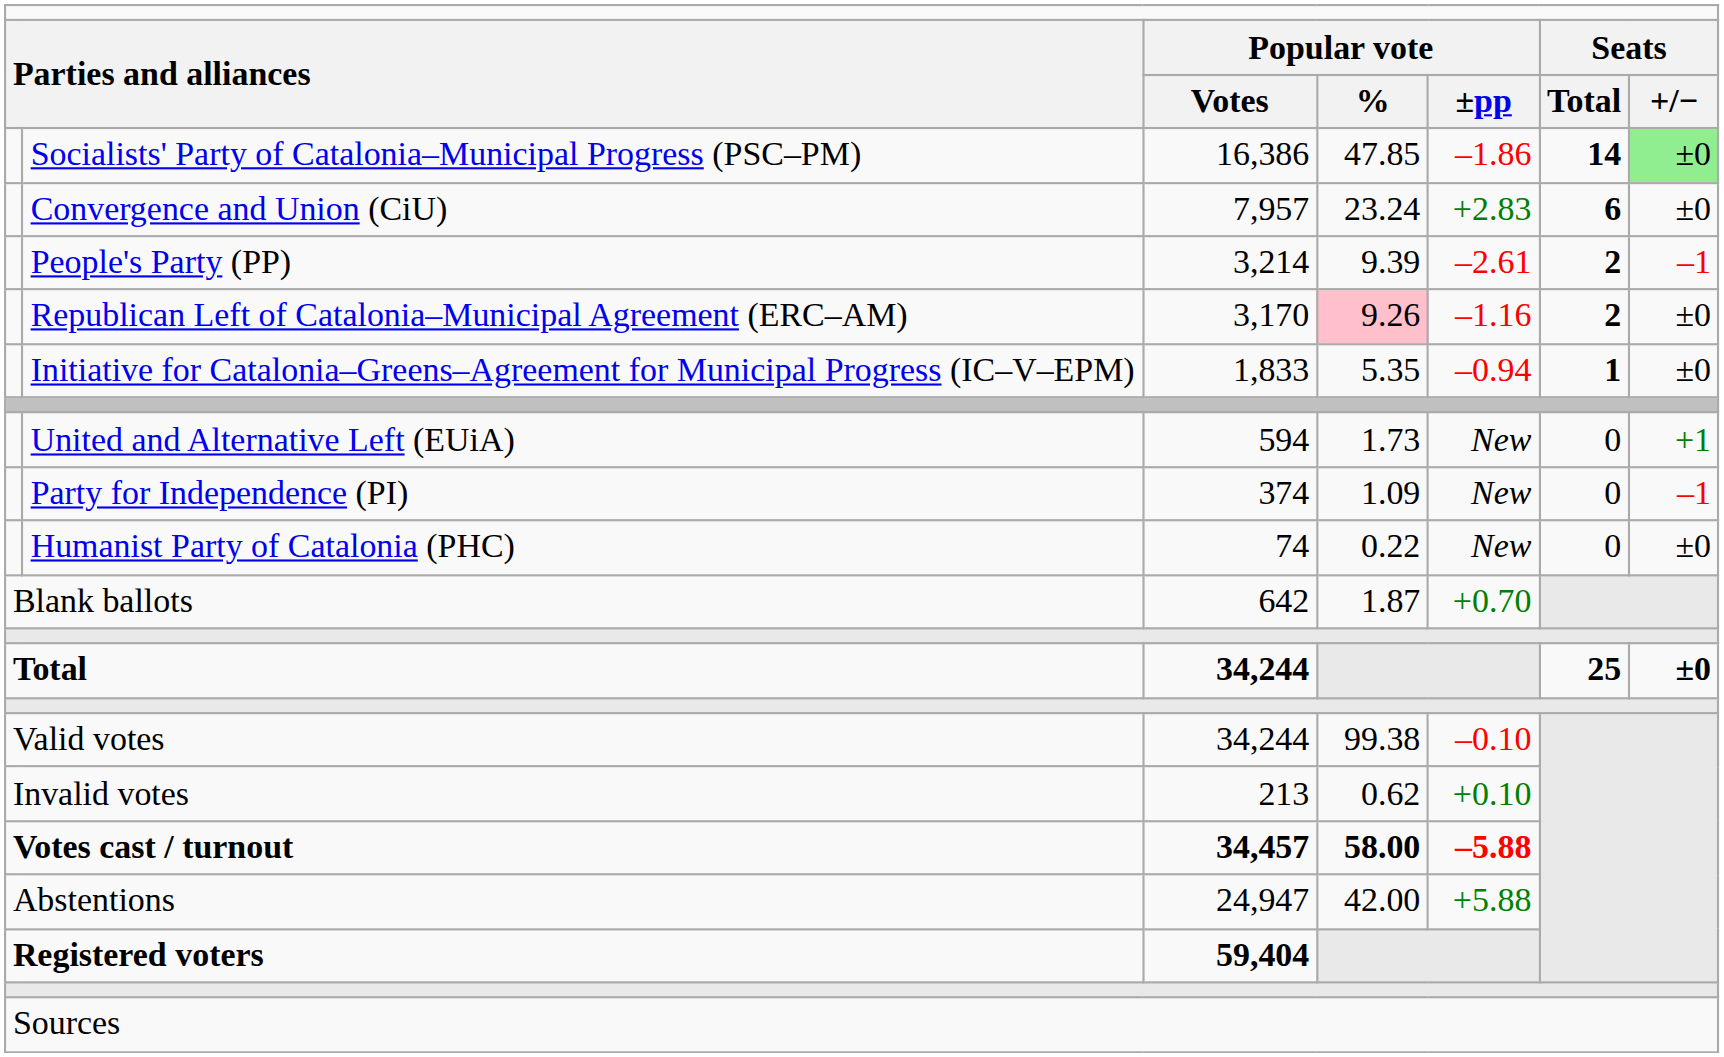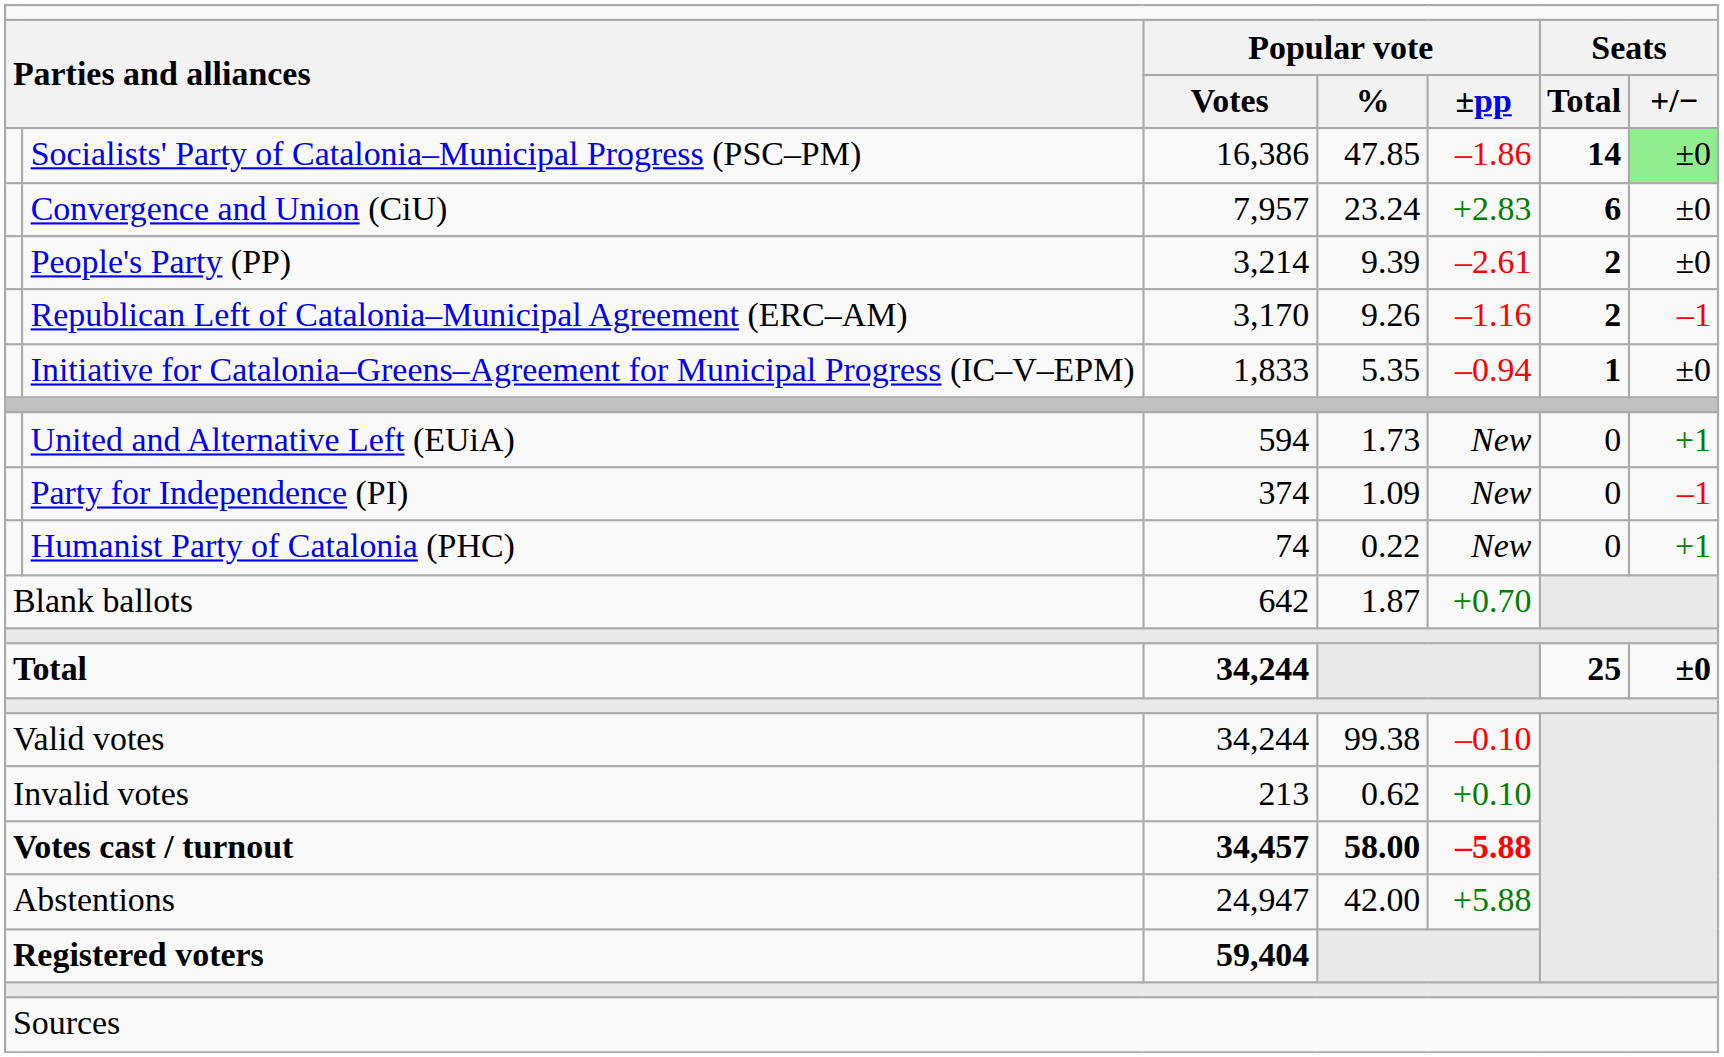(1694, 262) –1 -> (1693, 262) ±0
(1391, 316) pink background -> (1391, 316) no background
(1693, 316) ±0 -> (1694, 316) –1
(1693, 546) ±0 -> (1693, 546) +1
